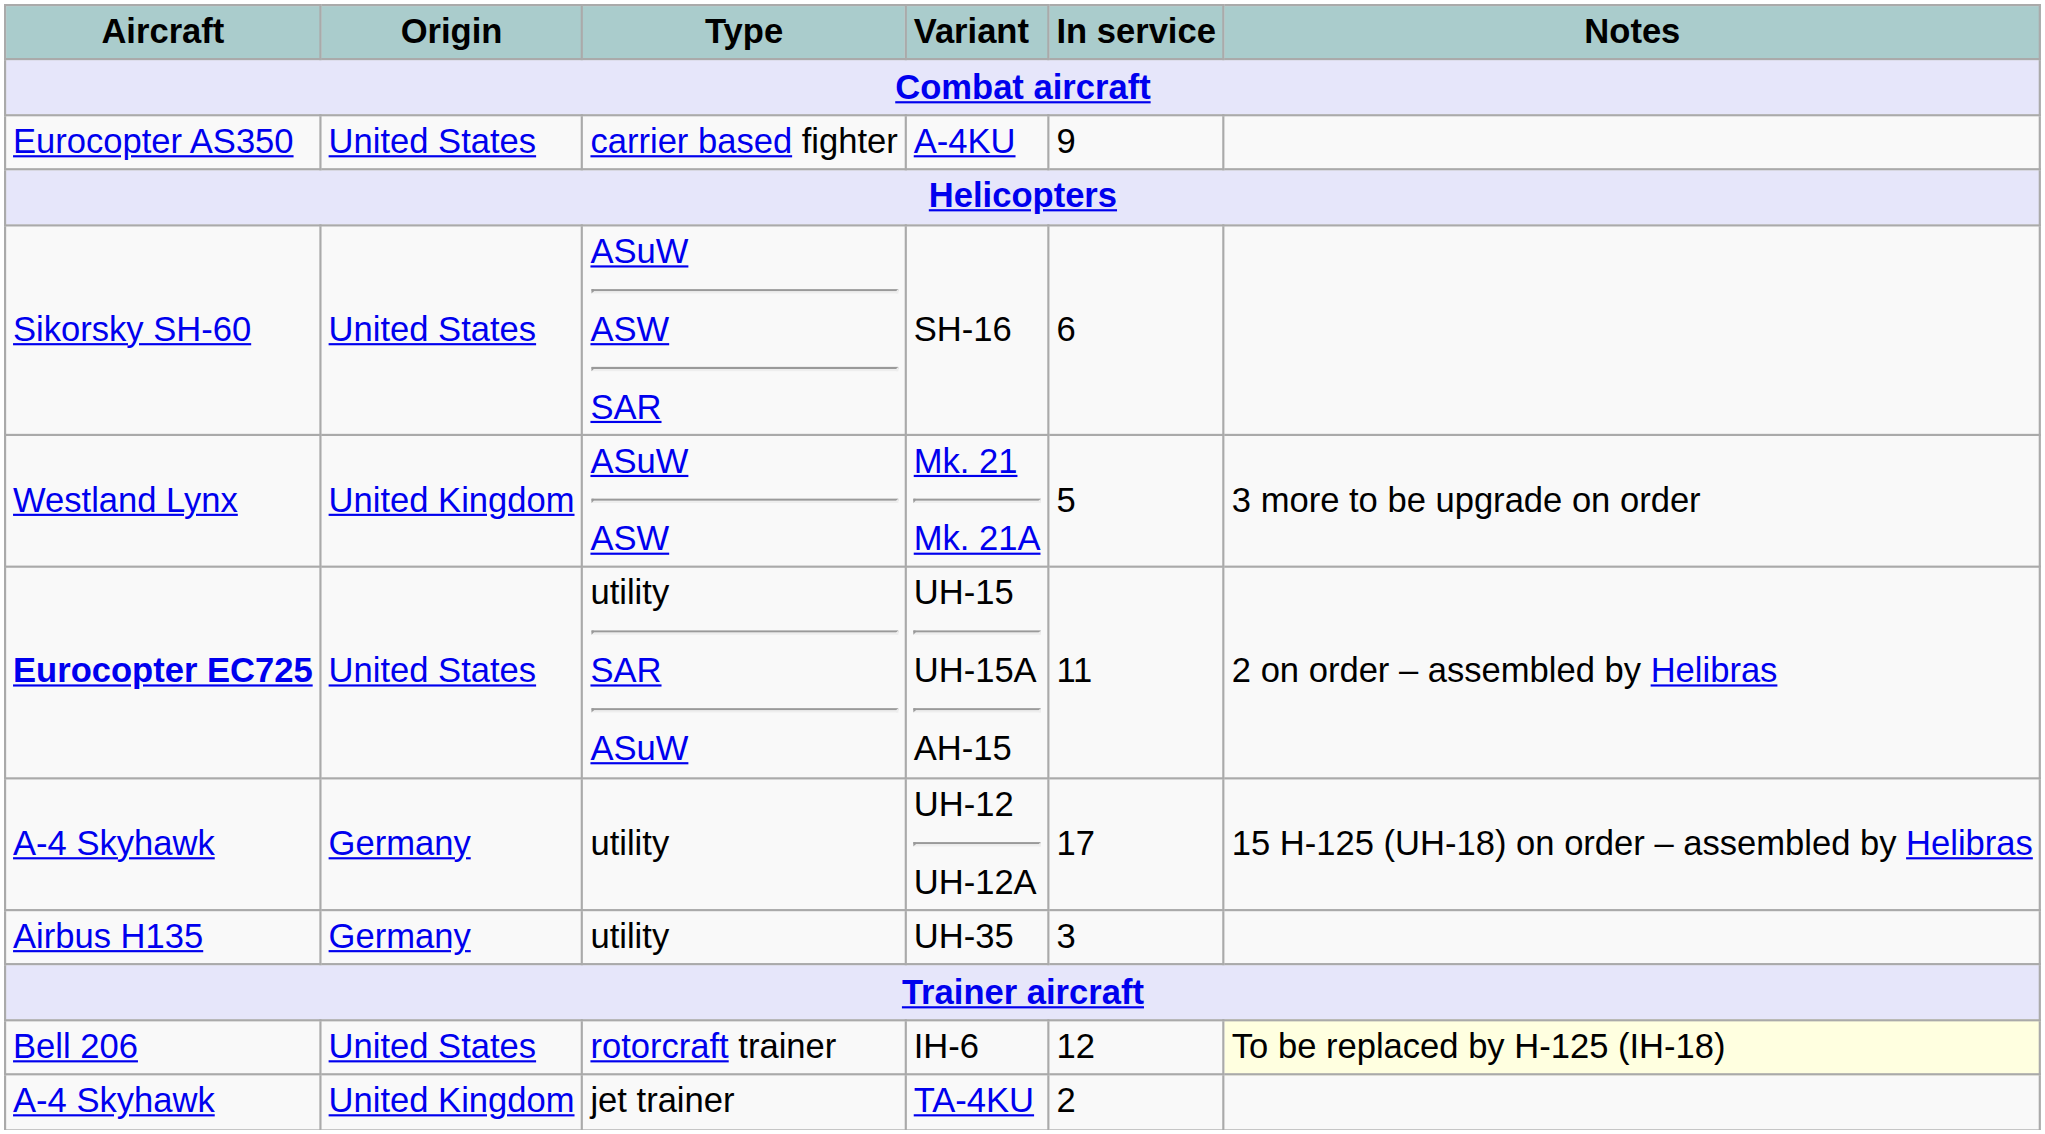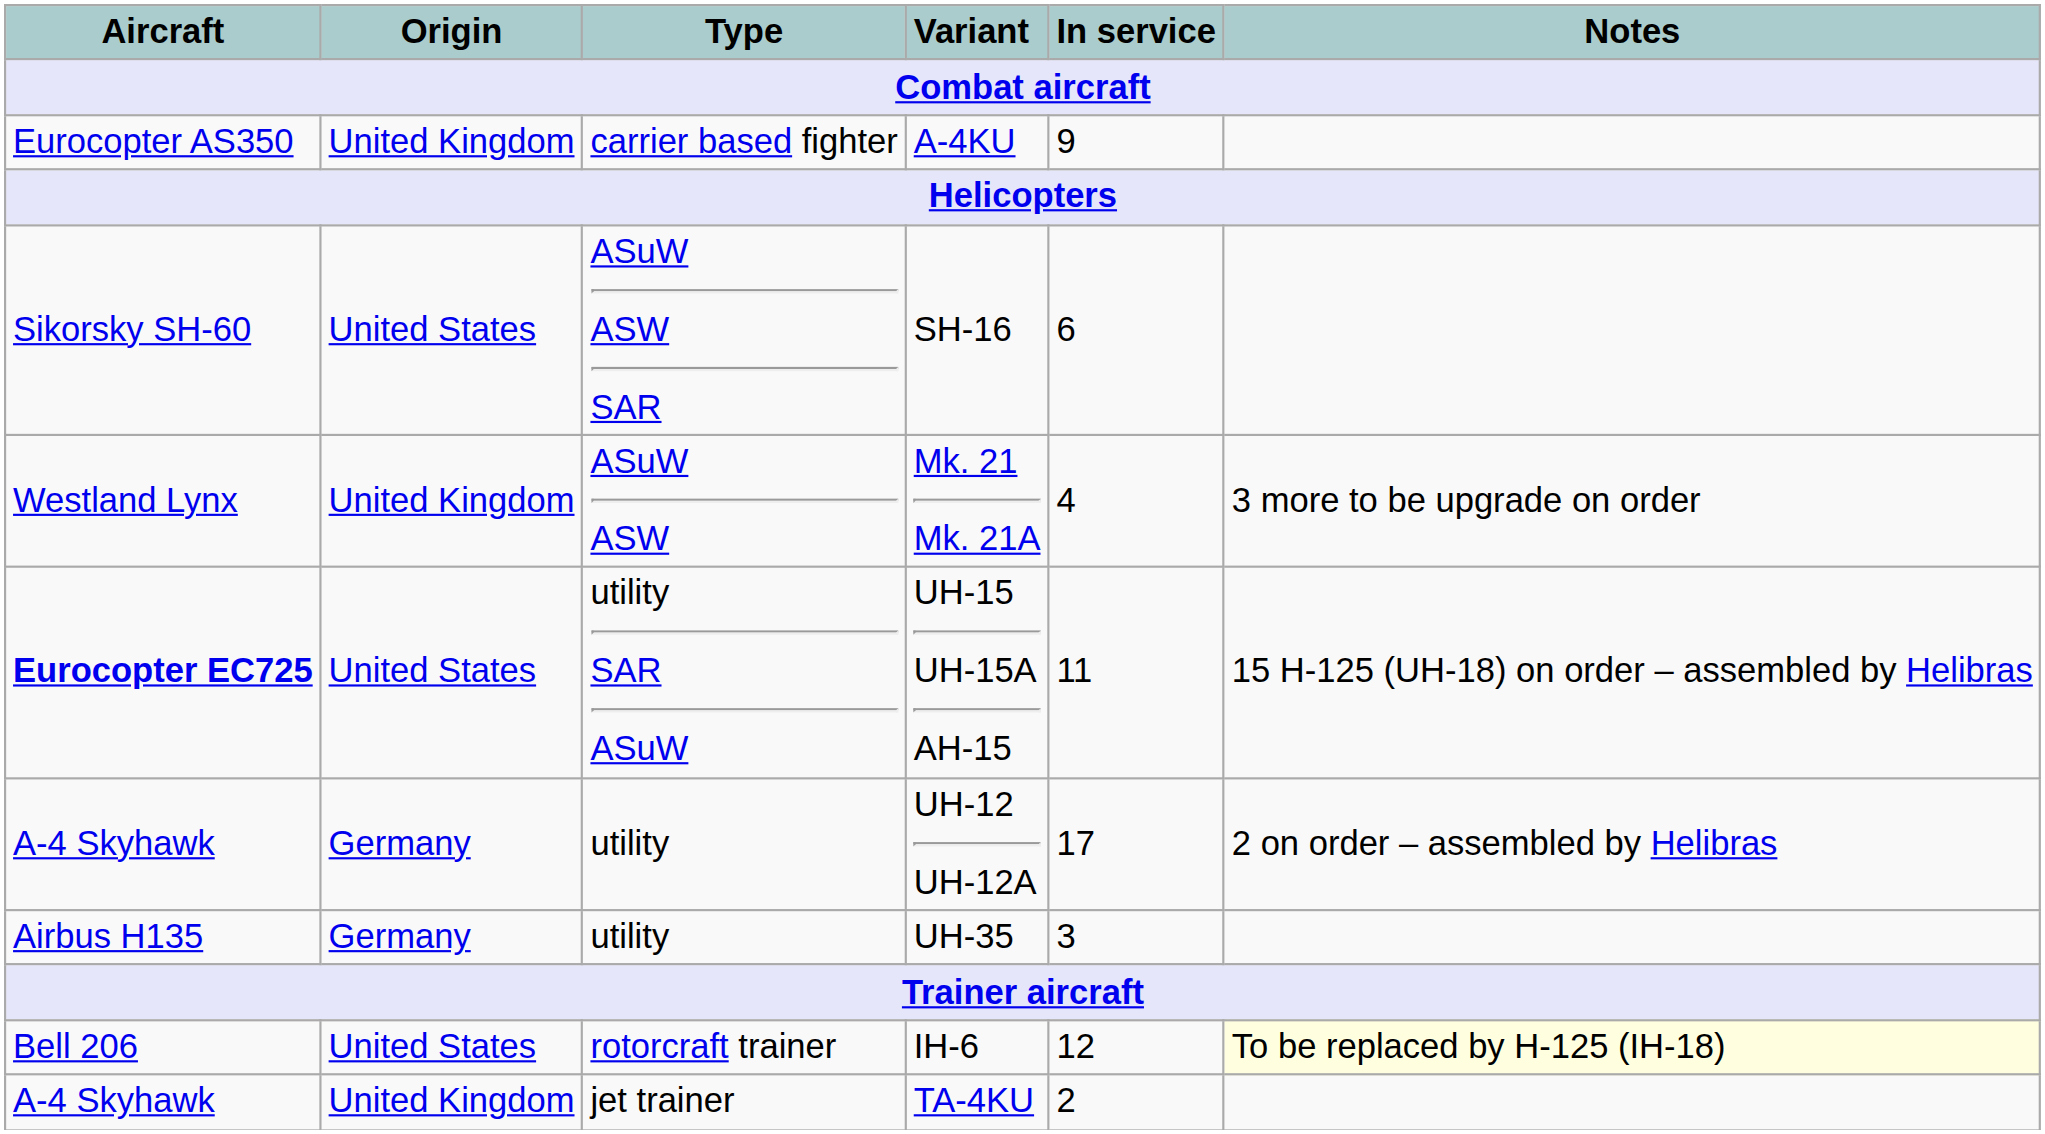(432, 141) United States -> (452, 141) United Kingdom
(1066, 500) 5 -> (1066, 500) 4
(1505, 671) 2 on order – assembled by Helibras -> (1632, 671) 15 H-125 (UH-18) on order – assembled by Helibras
(1632, 843) 15 H-125 (UH-18) on order – assembled by Helibras -> (1505, 843) 2 on order – assembled by Helibras
